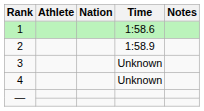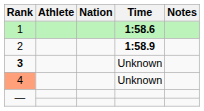(140, 30) normal -> (140, 30) bold
(140, 47) normal -> (140, 47) bold
(20, 64) normal -> (20, 64) bold
(20, 81) no background -> (20, 81) lightsalmon background
